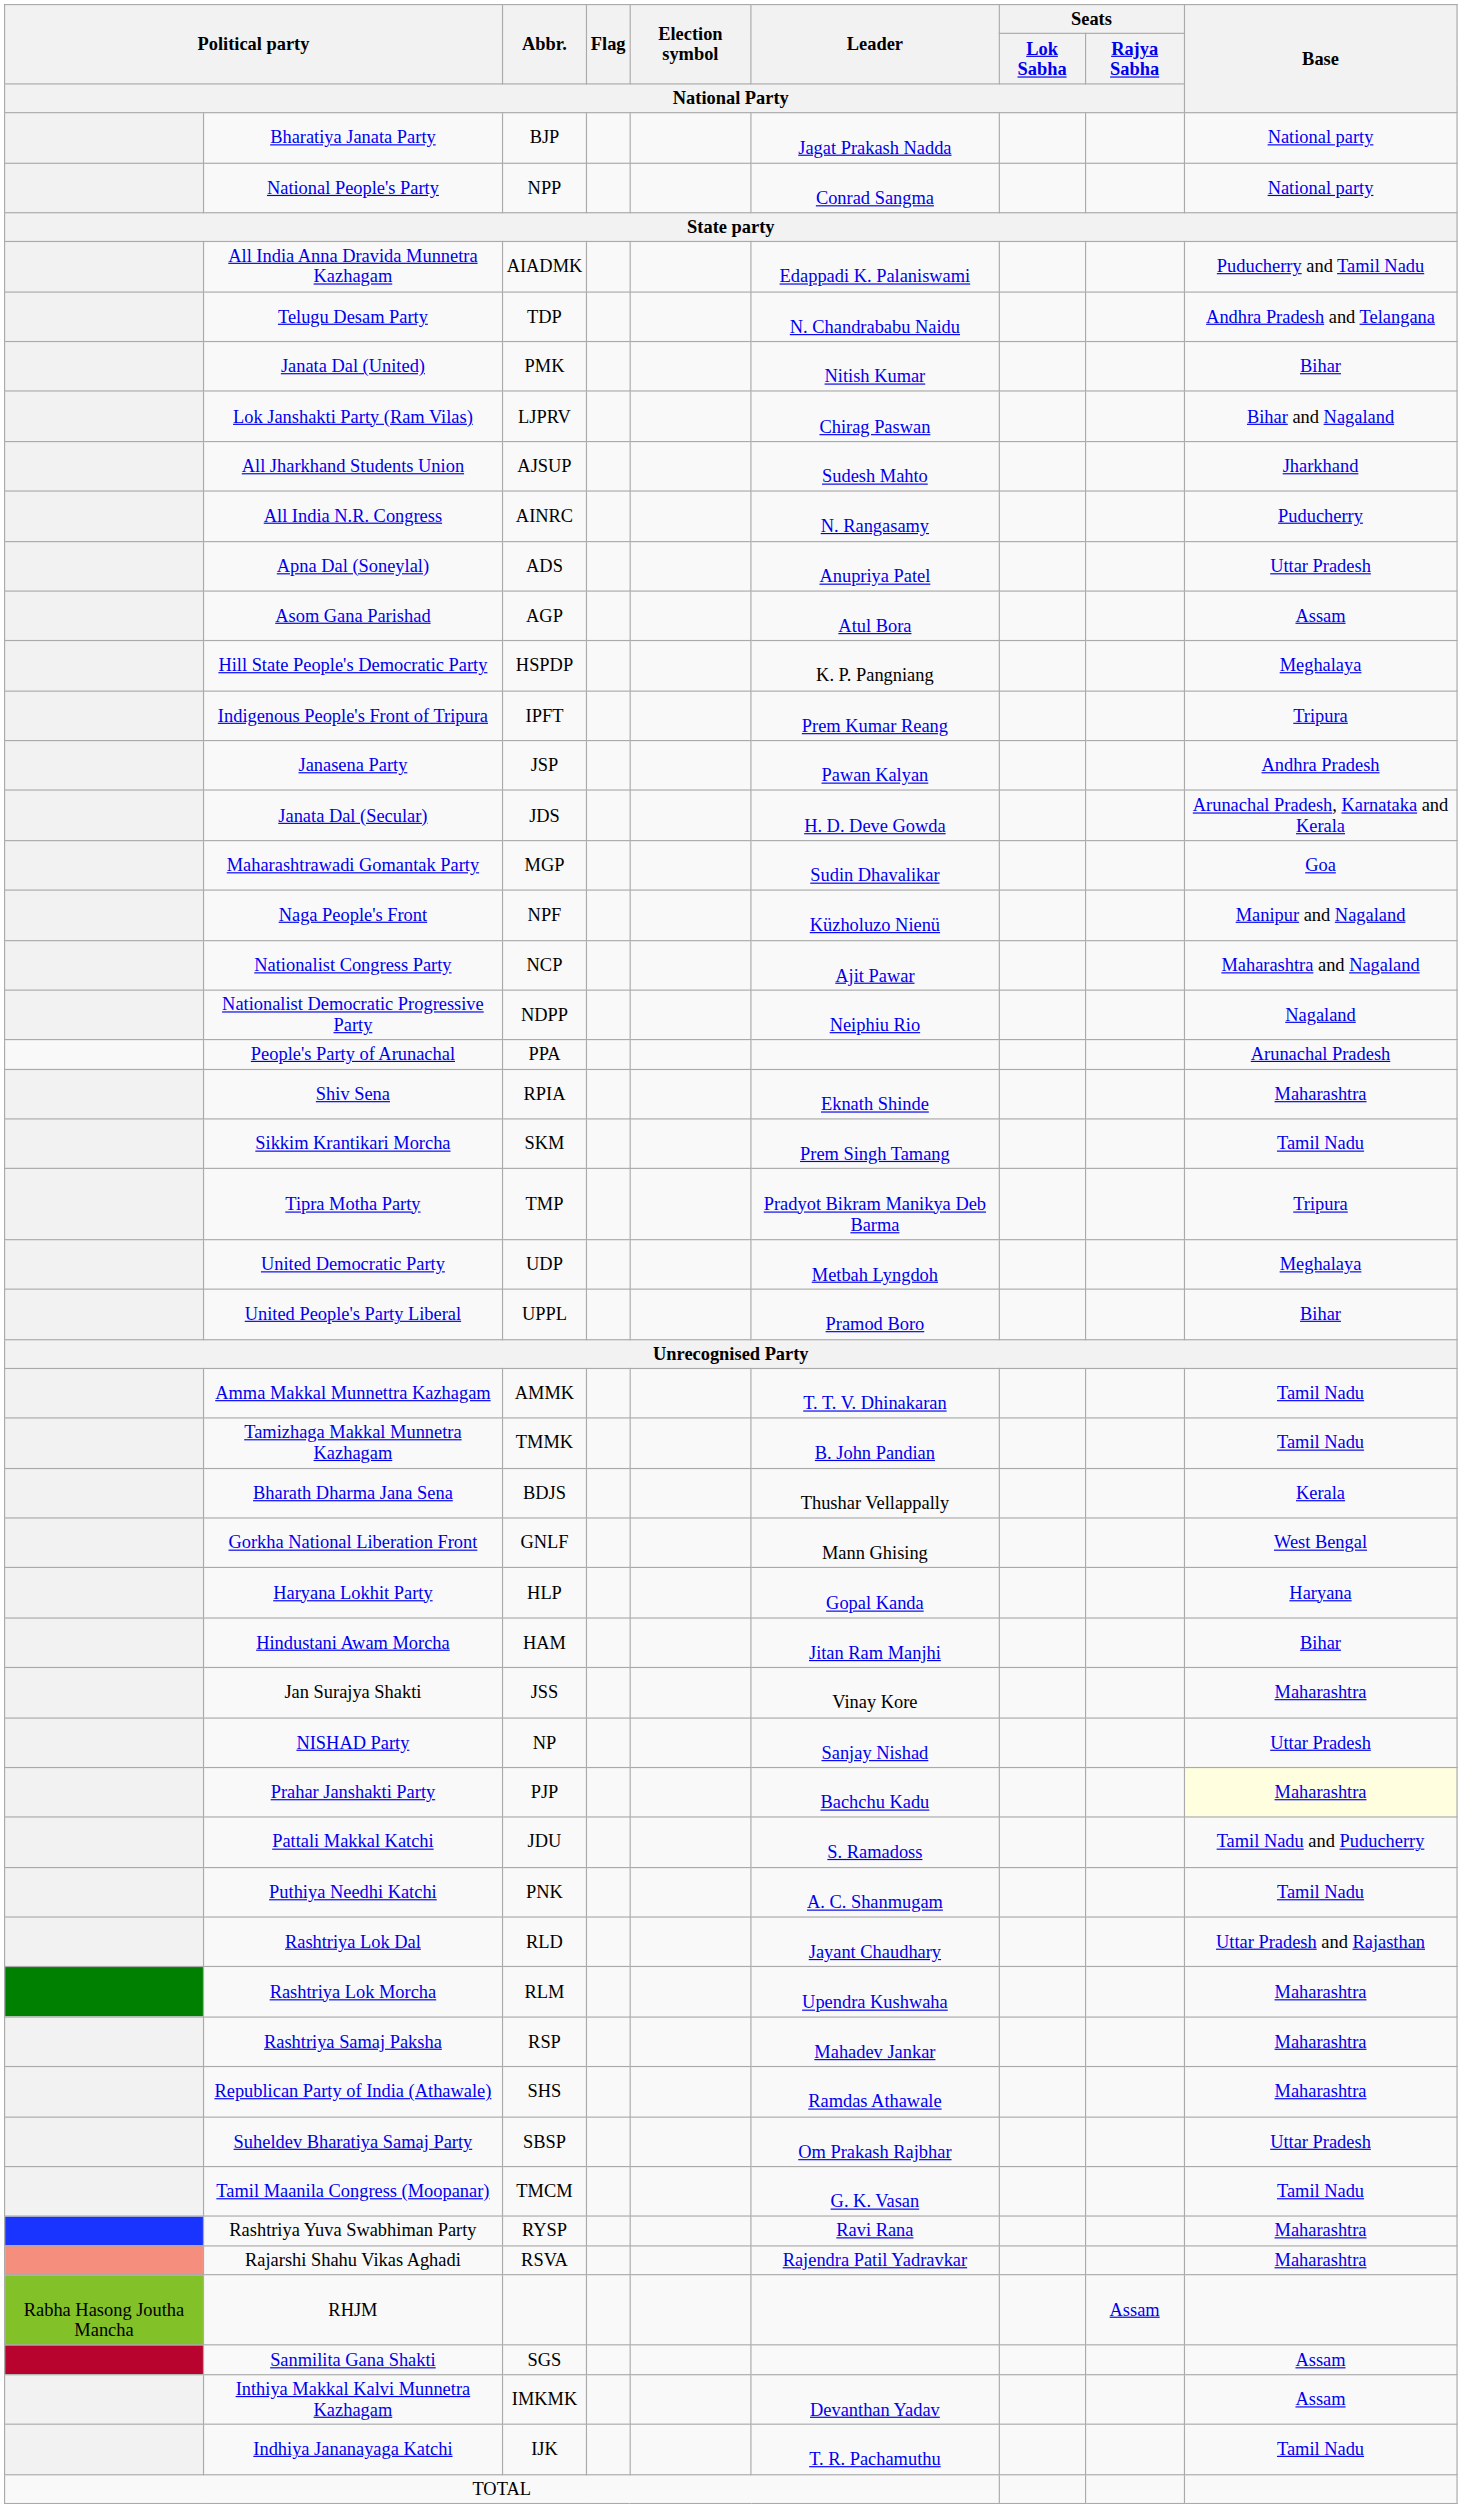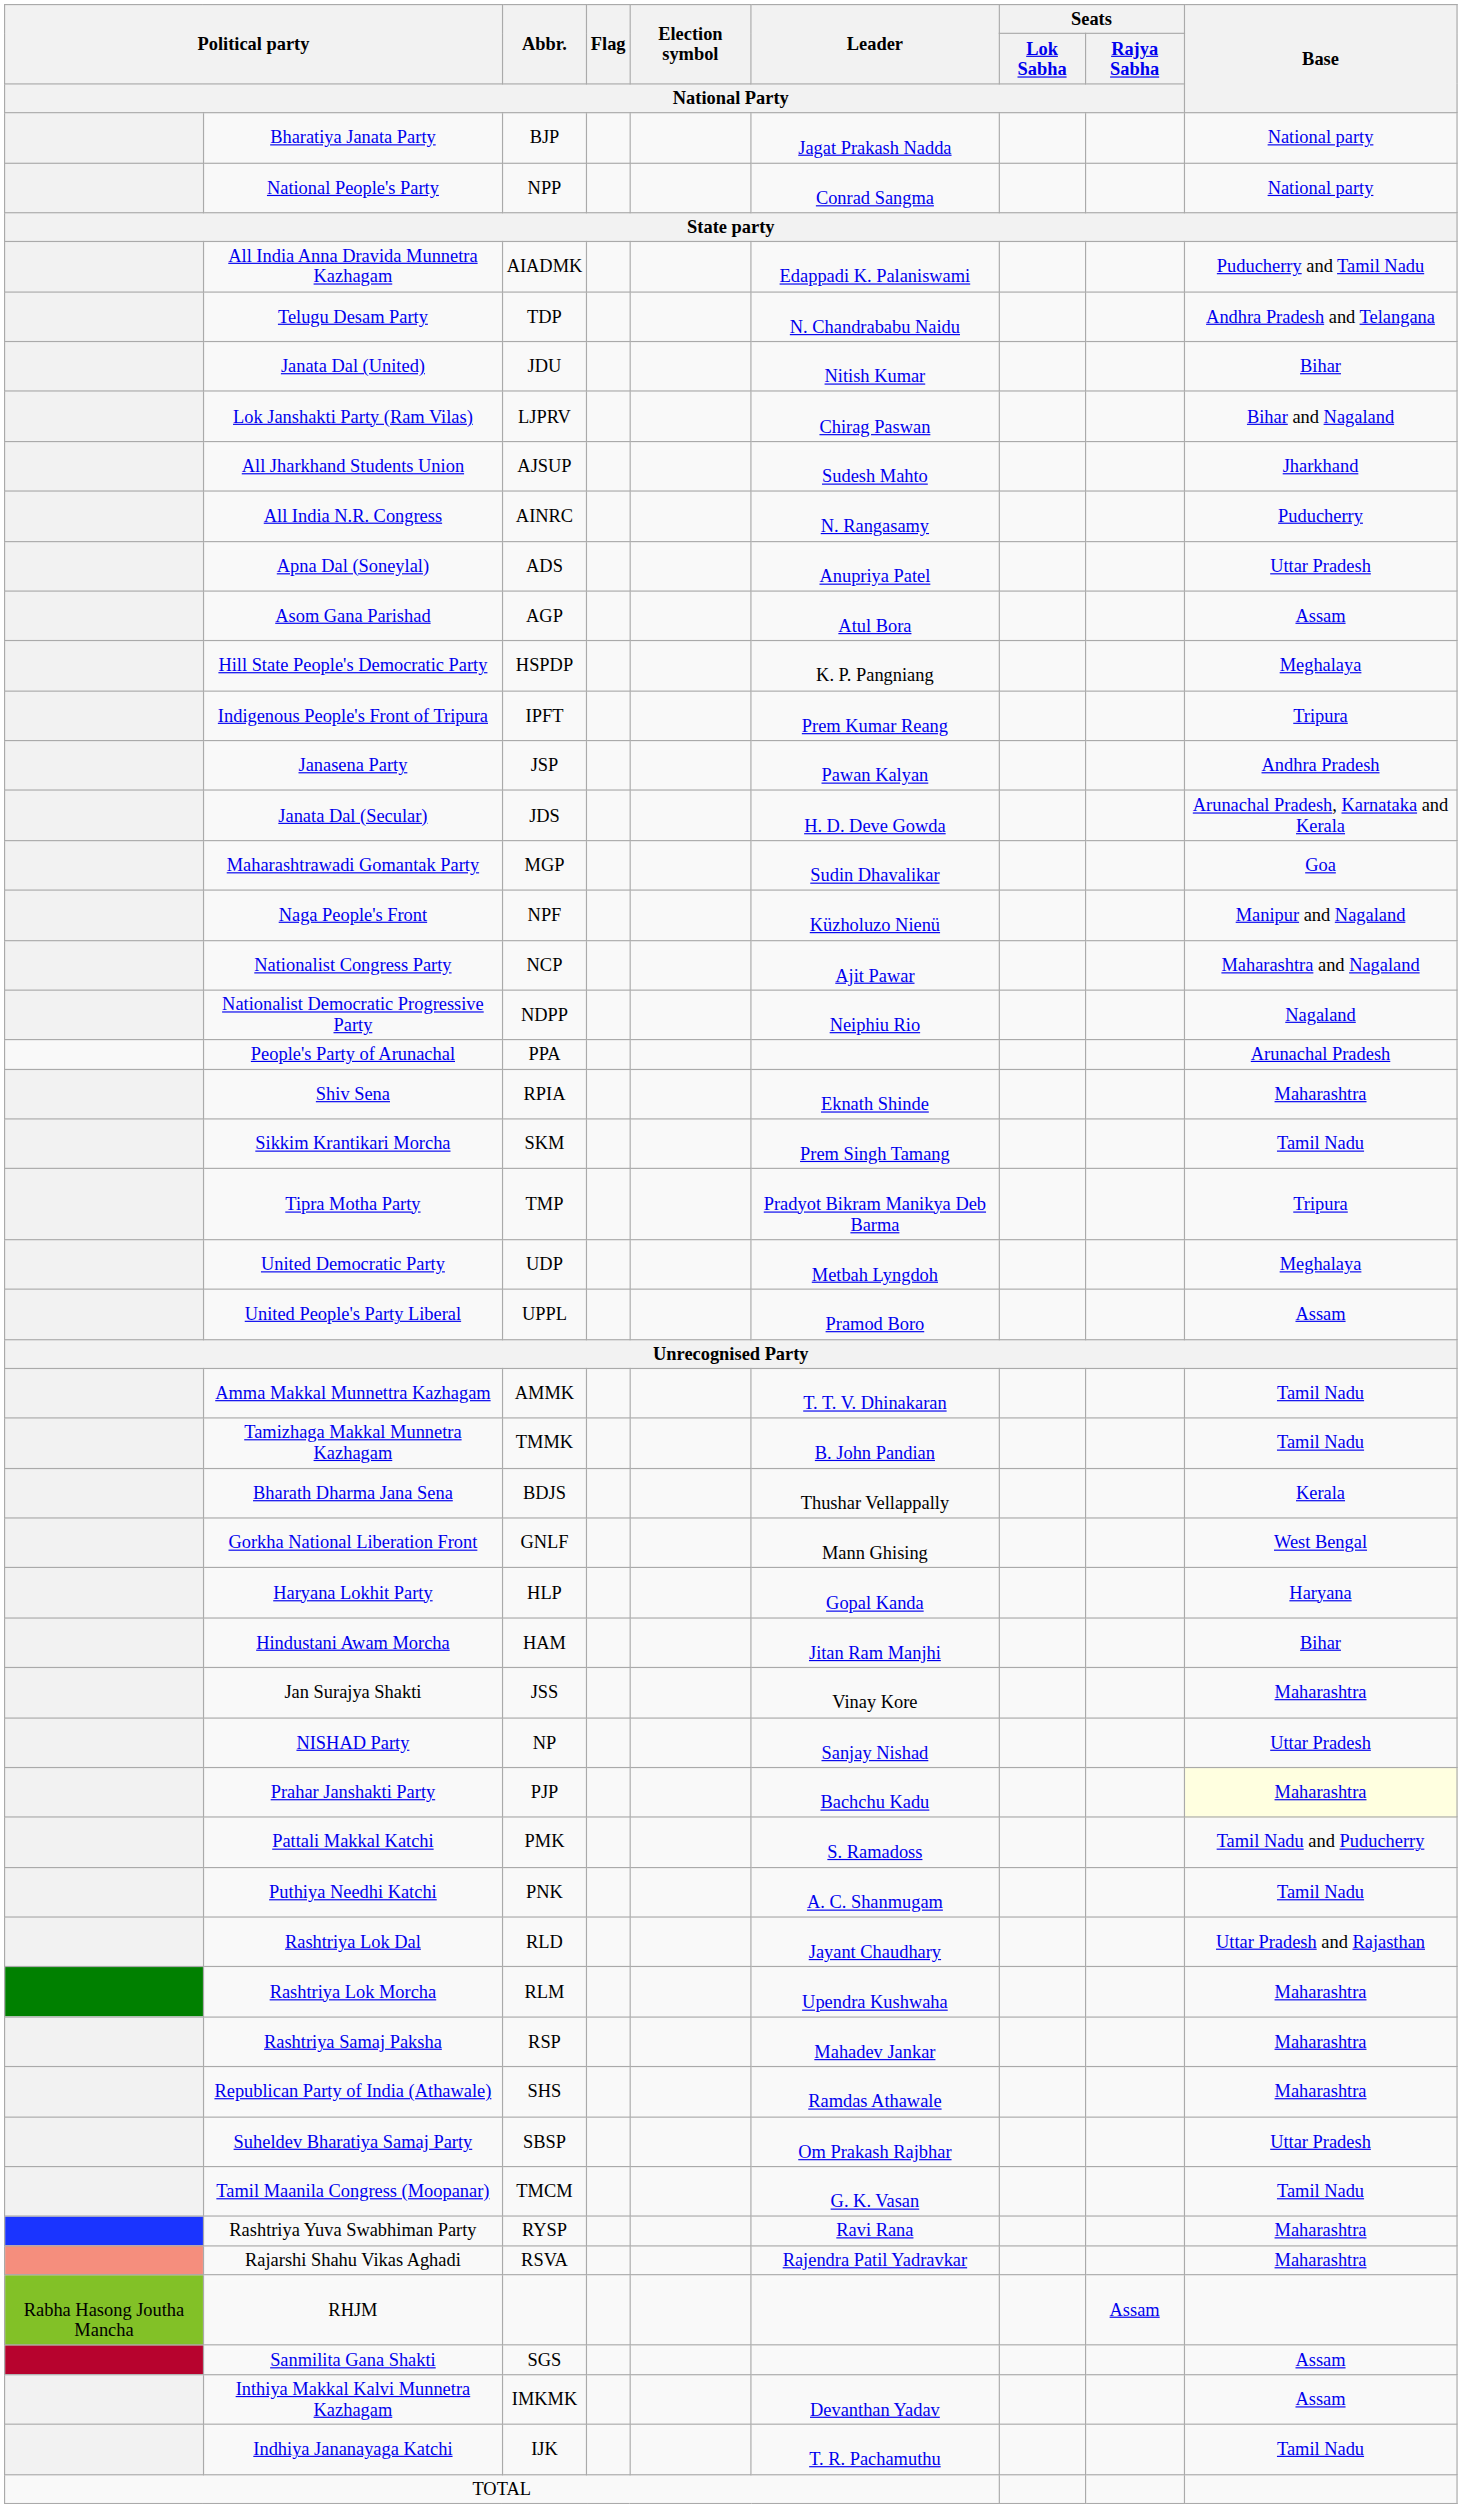(544, 366) PMK -> (544, 366) JDU
(1321, 1314) Bihar -> (1321, 1314) Assam
(544, 1842) JDU -> (544, 1842) PMK
